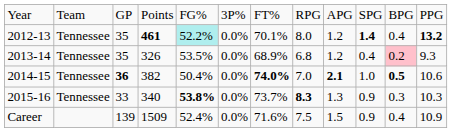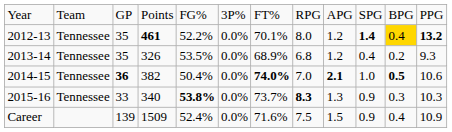(196, 35) paleturquoise background -> (196, 35) no background
(397, 35) no background -> (397, 35) gold background
(397, 55) pink background -> (397, 55) no background
